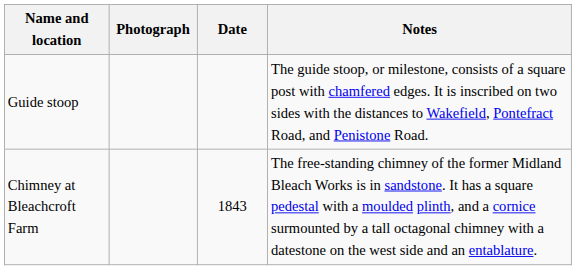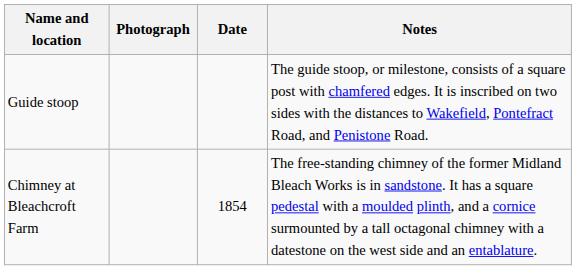(232, 206) 1843 -> (232, 206) 1854
